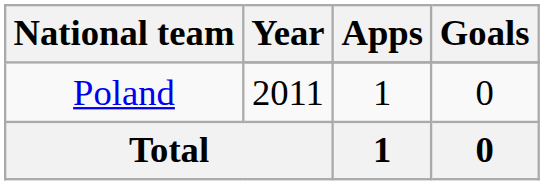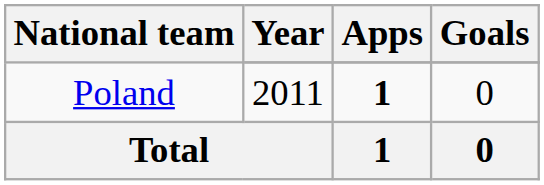(382, 91) normal -> (382, 91) bold
